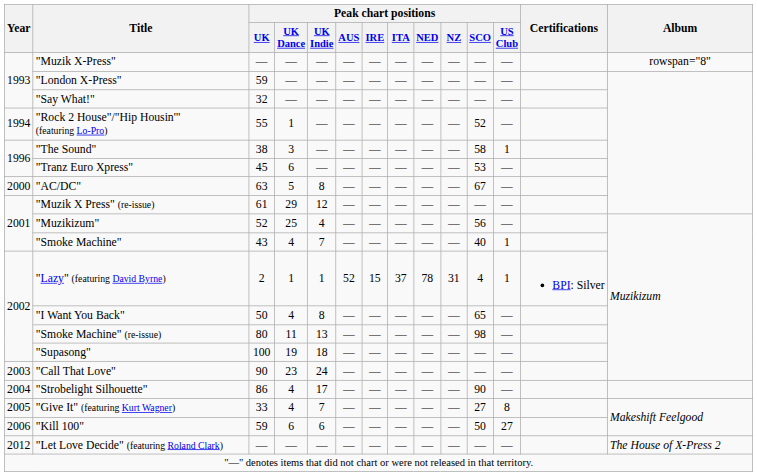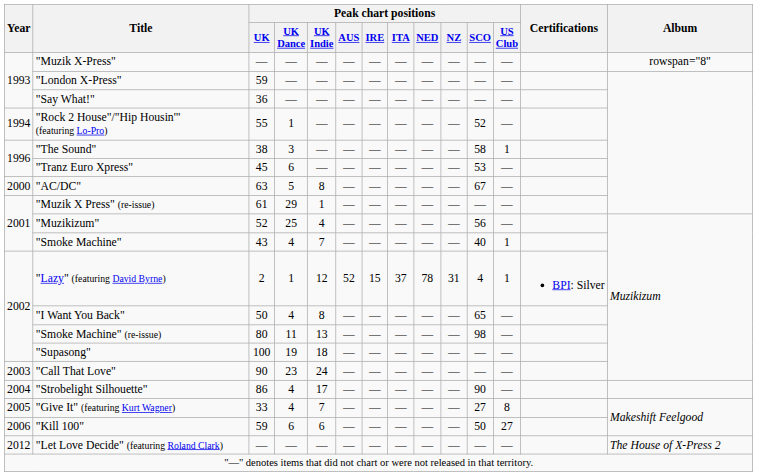(262, 99) 32 -> (262, 99) 36
(322, 204) 12 -> (322, 204) 1
(322, 278) 1 -> (322, 278) 12
